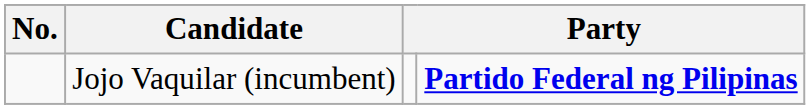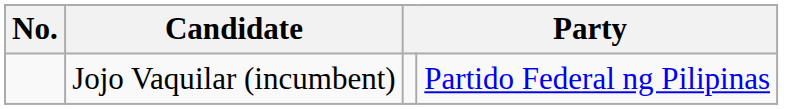(611, 78) bold -> (597, 78) normal
